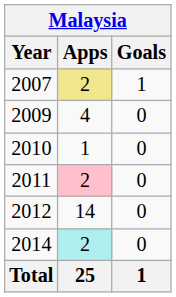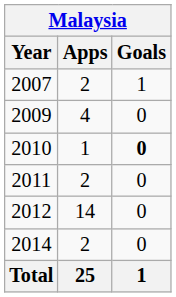(85, 84) khaki background -> (85, 84) no background
(141, 148) normal -> (141, 148) bold
(85, 180) pink background -> (85, 180) no background
(85, 244) paleturquoise background -> (85, 244) no background
